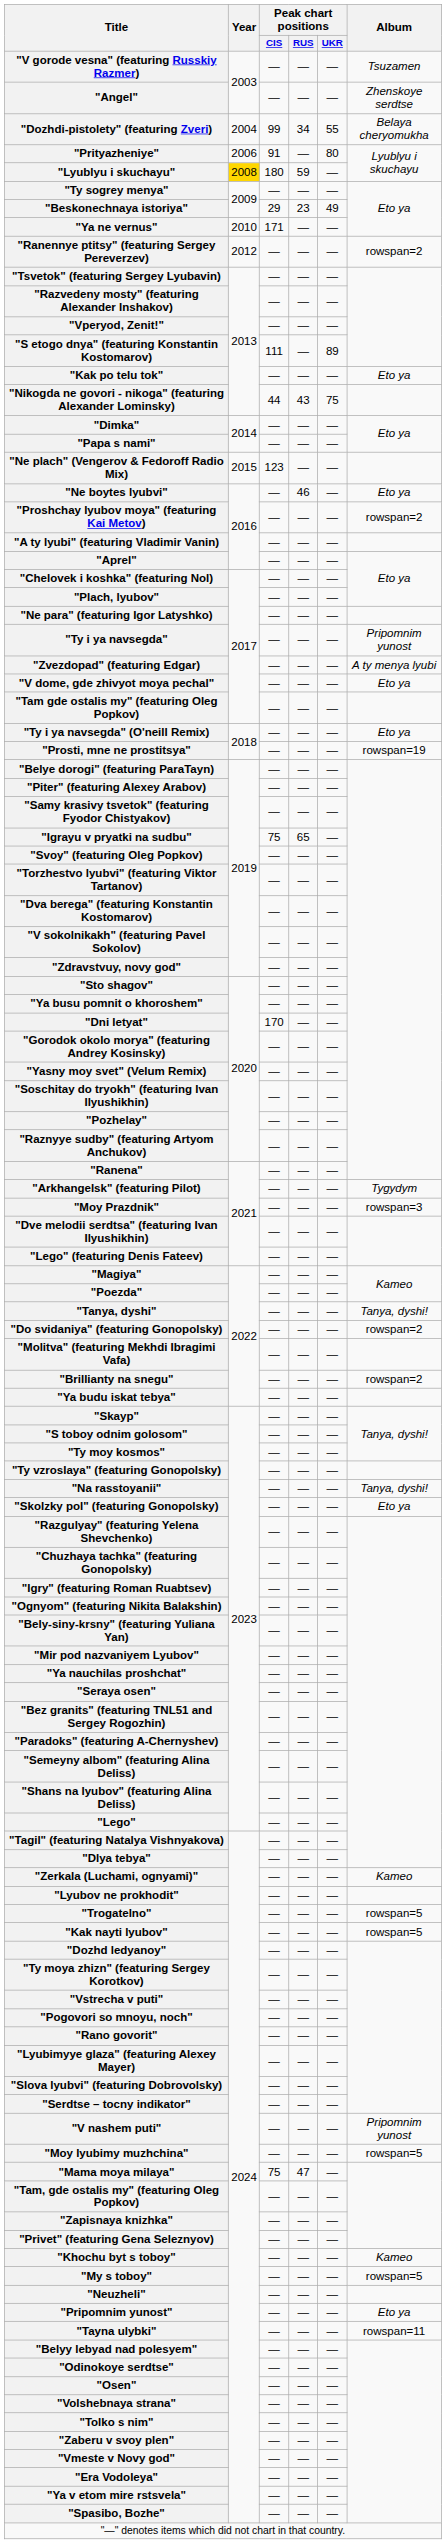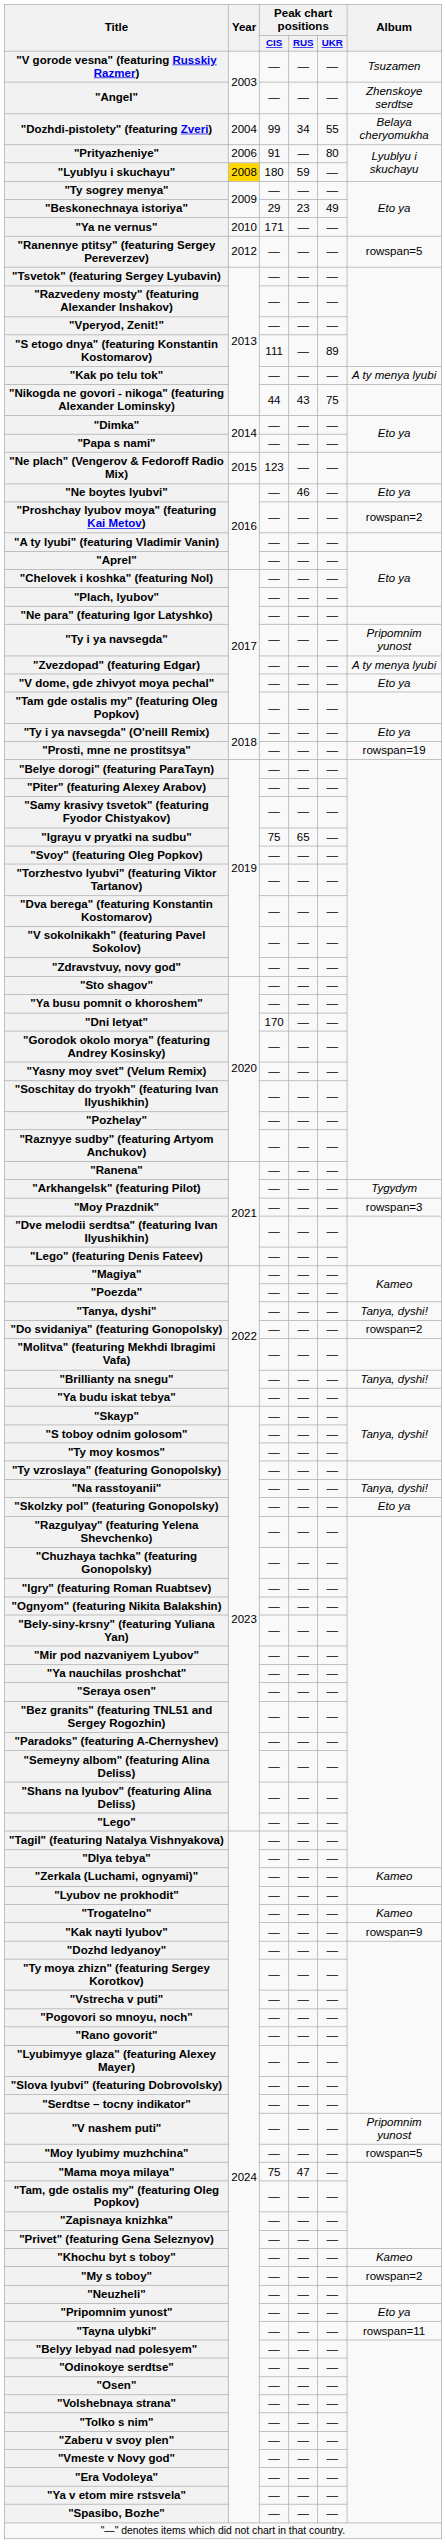(394, 251) rowspan=2 -> (394, 251) rowspan=5
(394, 375) Eto ya -> (394, 375) A ty menya lyubi
(394, 1379) rowspan=2 -> (394, 1379) Tanya, dyshi!
(394, 1913) rowspan=5 -> (394, 1913) Kameo
(394, 1931) rowspan=5 -> (394, 1931) rowspan=9
(394, 2276) rowspan=5 -> (394, 2276) rowspan=2
